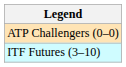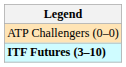(54, 52) normal -> (56, 52) bold
